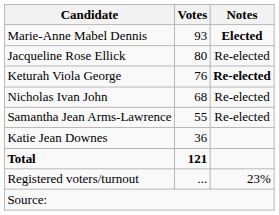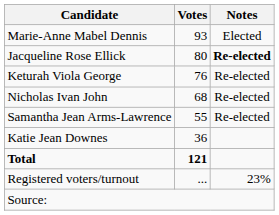(242, 35) bold -> (242, 35) normal
(242, 55) normal -> (242, 55) bold
(242, 76) bold -> (242, 76) normal
